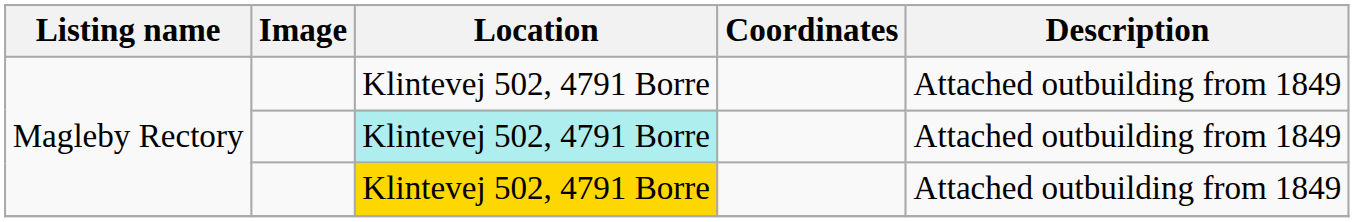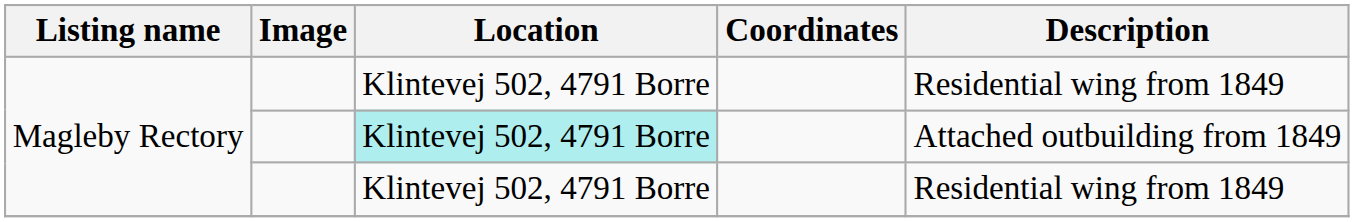(1127, 83) Attached outbuilding from 1849 -> (1099, 83) Residential wing from 1849
(536, 188) gold background -> (536, 188) no background
(1127, 188) Attached outbuilding from 1849 -> (1099, 188) Residential wing from 1849
